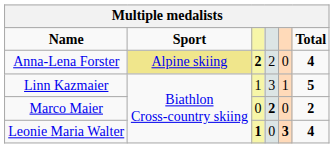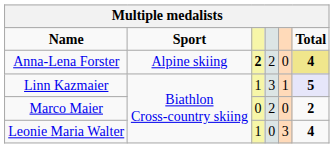(189, 62) khaki background -> (189, 62) no background
(311, 62) no background -> (311, 62) khaki background
(311, 85) no background -> (311, 85) lavender background
(272, 108) bold -> (272, 108) normal
(258, 131) bold -> (258, 131) normal
(285, 131) bold -> (285, 131) normal
